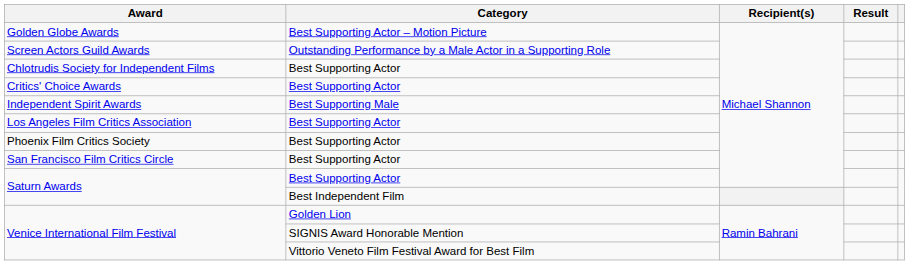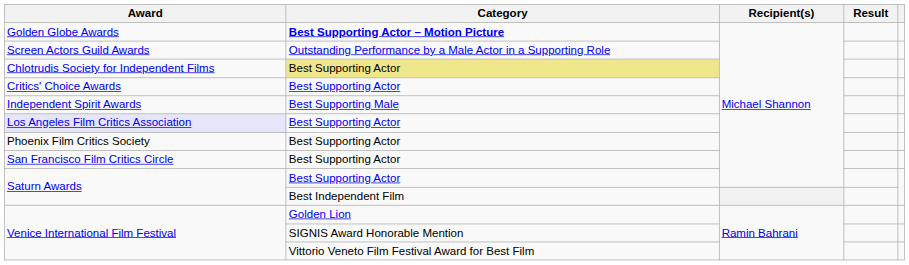(388, 31) normal -> (396, 31) bold
(345, 68) no background -> (345, 68) khaki background
(99, 123) no background -> (99, 123) lavender background
